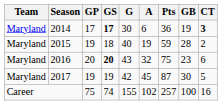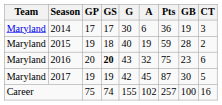(108, 28) bold -> (108, 28) normal
(203, 28) bold -> (203, 28) normal
